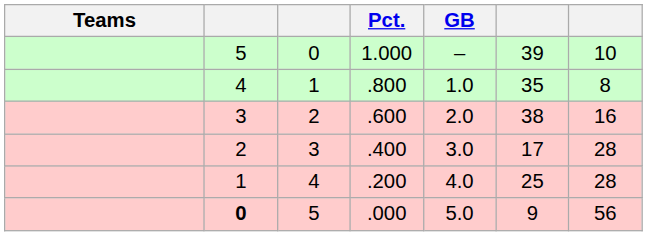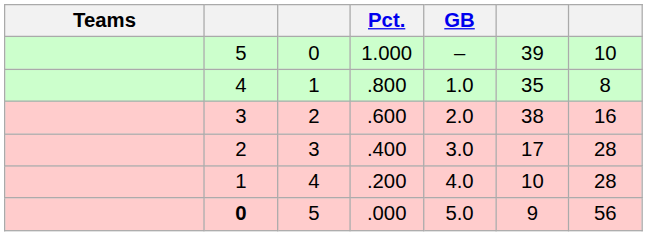(532, 181) 25 -> (532, 181) 10
